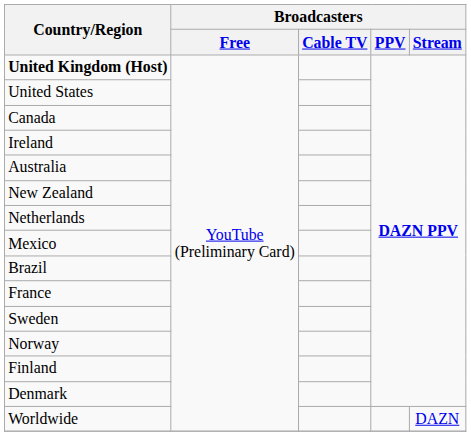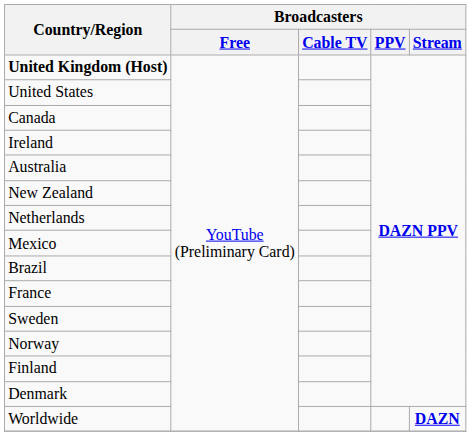(437, 419) normal -> (437, 419) bold
